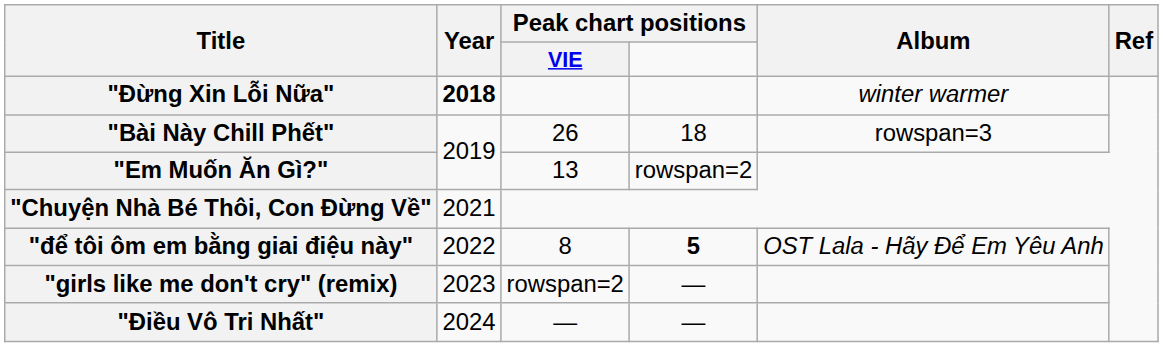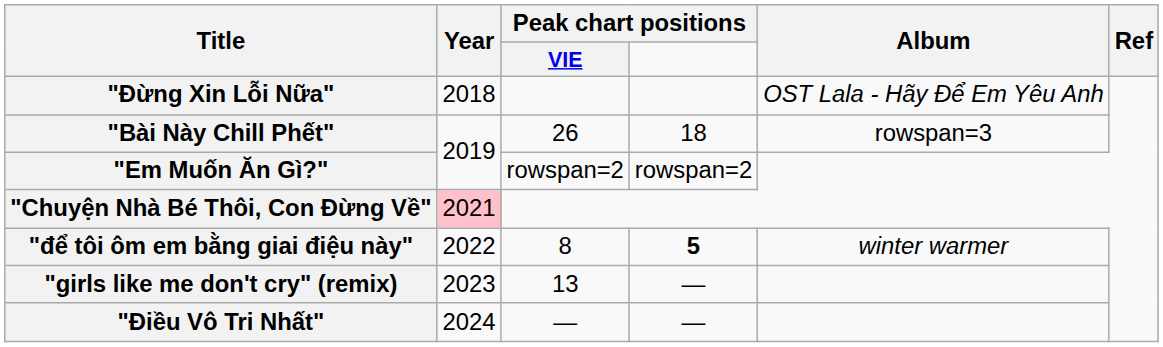(469, 95) bold -> (469, 95) normal
(933, 95) winter warmer -> (933, 95) OST Lala - Hãy Để Em Yêu Anh
(565, 170) 13 -> (565, 170) rowspan=2
(469, 208) no background -> (469, 208) pink background
(933, 246) OST Lala - Hãy Để Em Yêu Anh -> (933, 246) winter warmer
(565, 284) rowspan=2 -> (565, 284) 13
